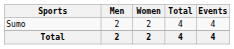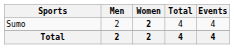(149, 24) normal -> (149, 24) bold
